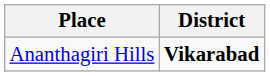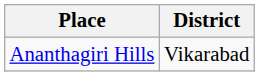(212, 53) bold -> (207, 53) normal
